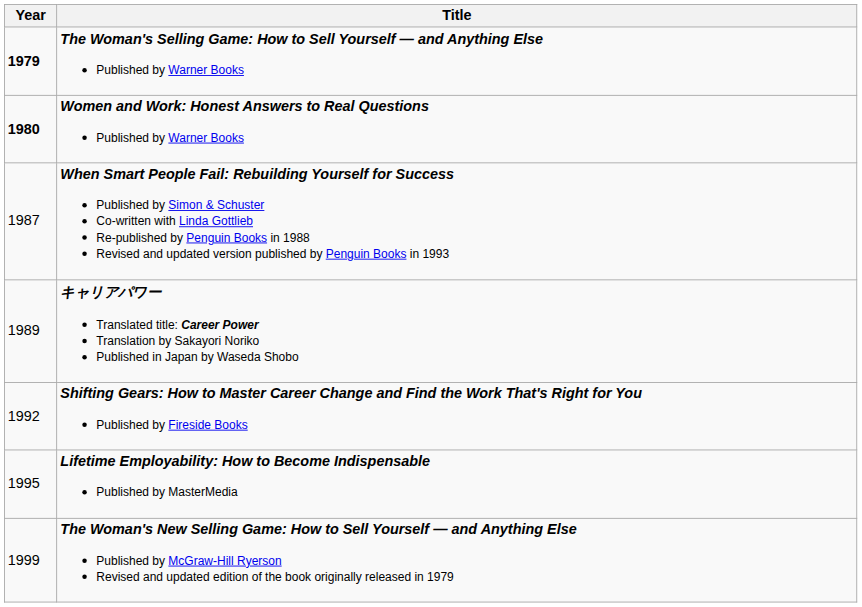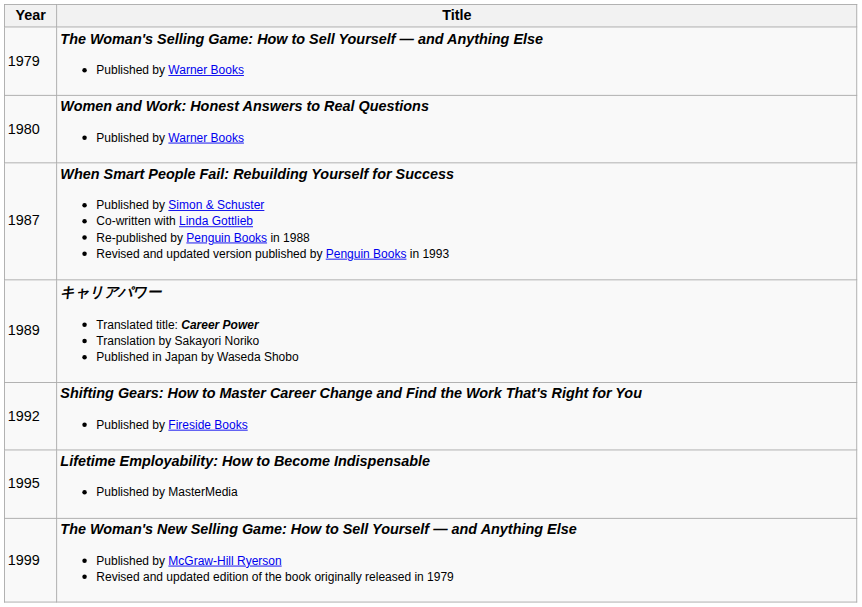(24, 61) bold -> (24, 61) normal
(24, 129) bold -> (24, 129) normal
